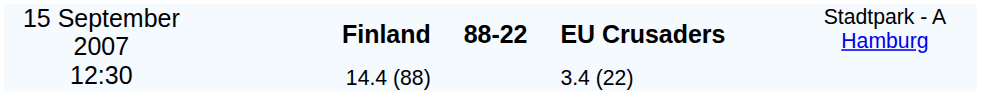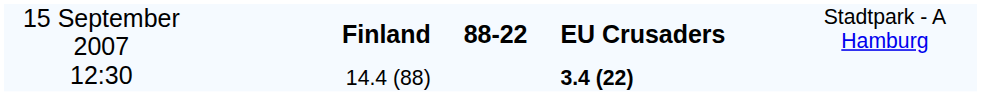(597, 78) normal -> (597, 78) bold
